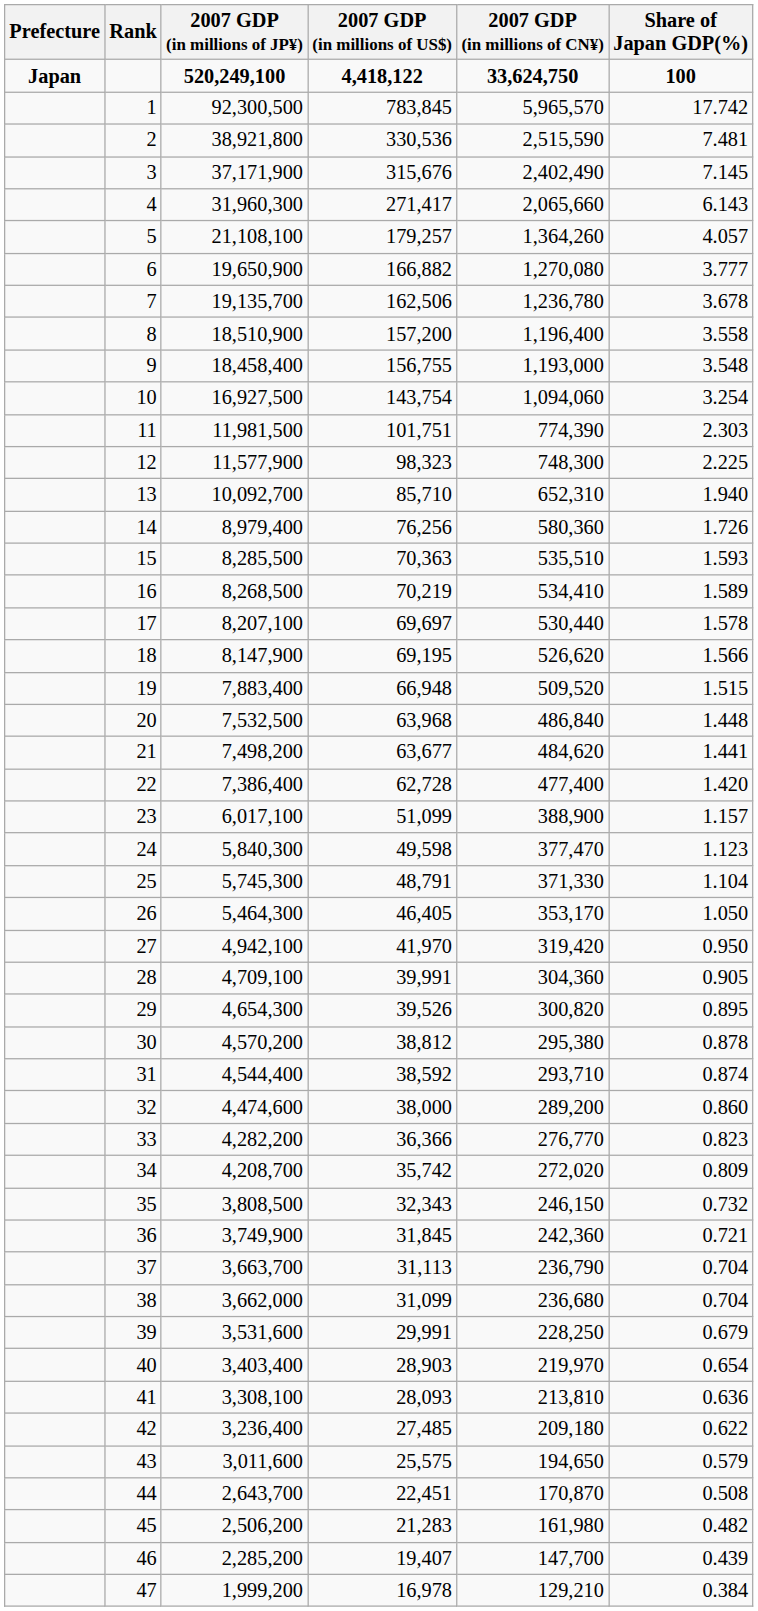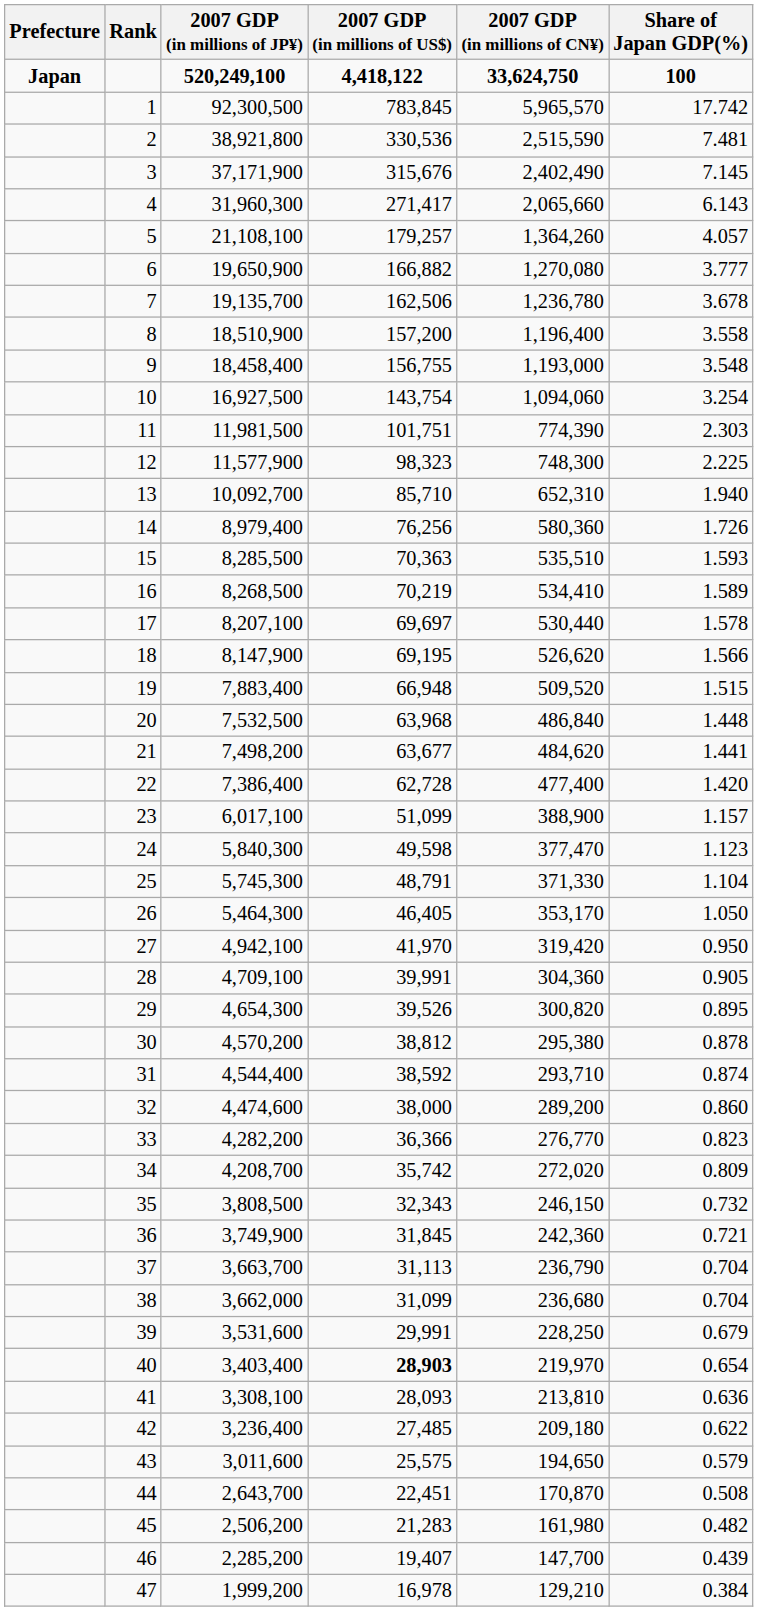(424, 1364) normal -> (424, 1364) bold
